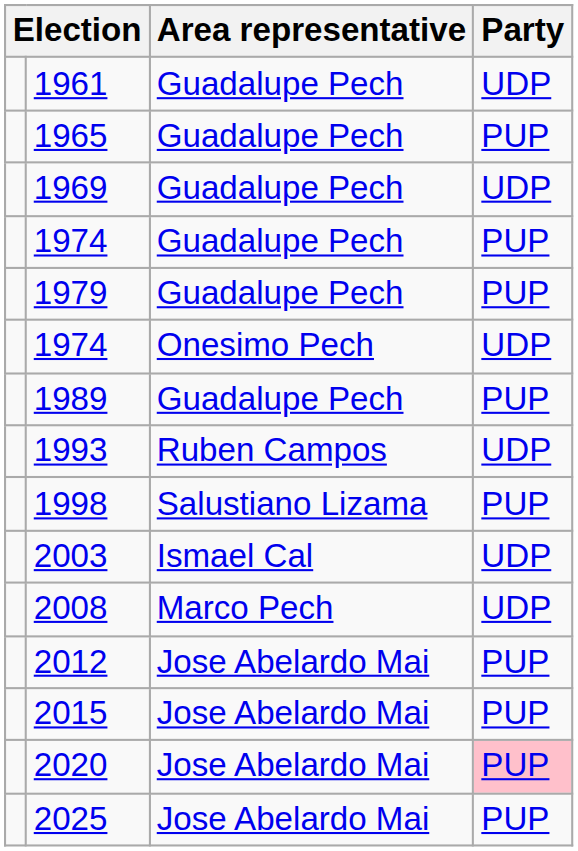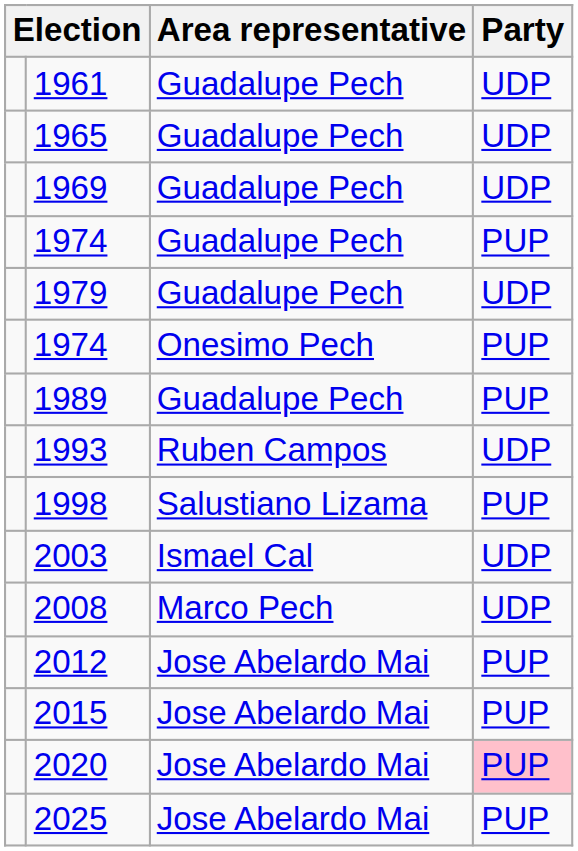(515, 135) PUP -> (516, 135) UDP
(515, 293) PUP -> (516, 293) UDP
(516, 345) UDP -> (515, 345) PUP
